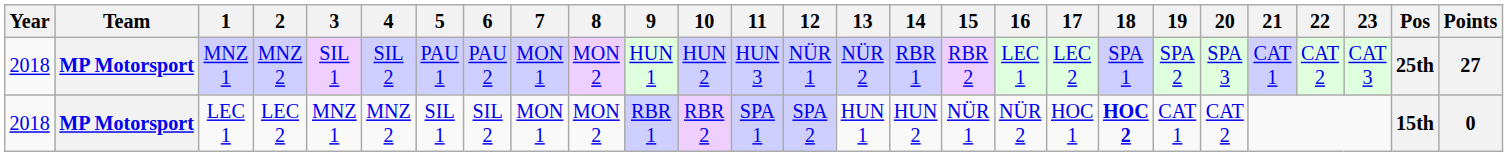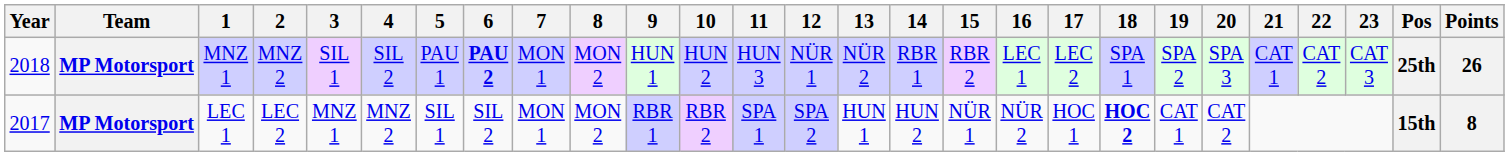(488, 65) normal -> (488, 65) bold
(1470, 65) 27 -> (1472, 65) 26
(30, 122) 2018 -> (30, 122) 2017
(1470, 122) 0 -> (1472, 122) 8
